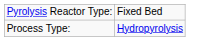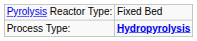(150, 28) normal -> (154, 28) bold
